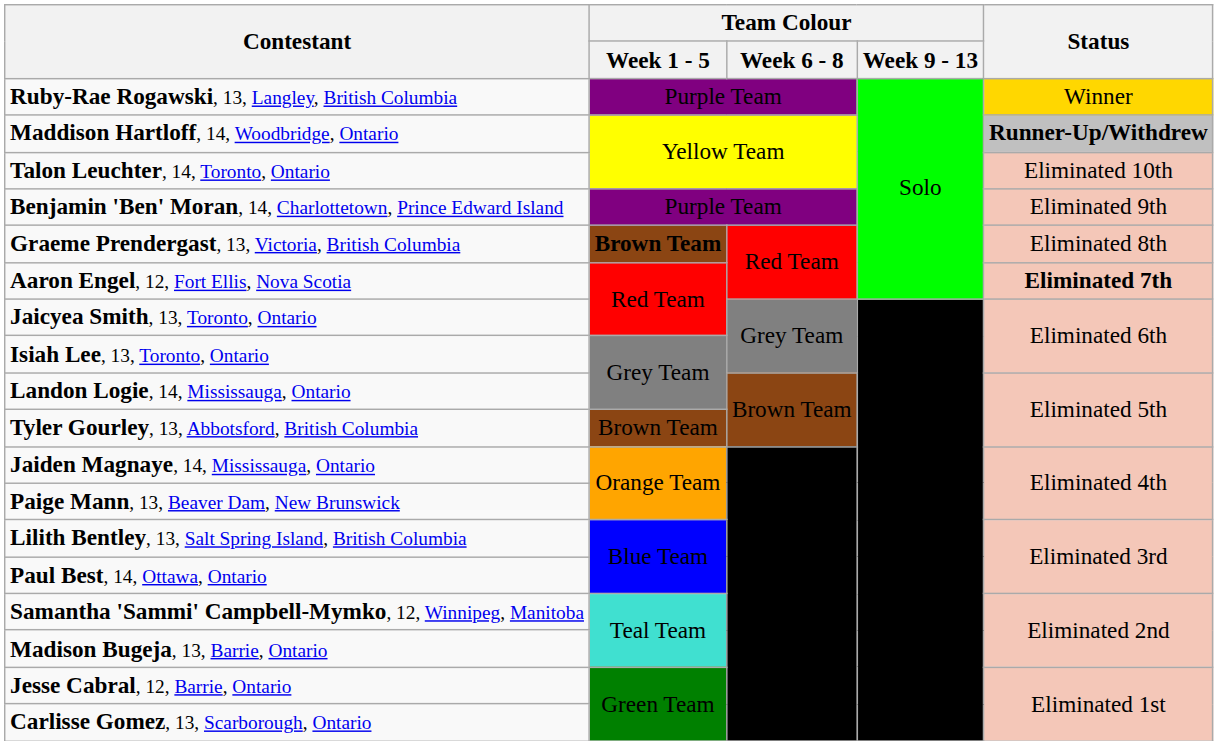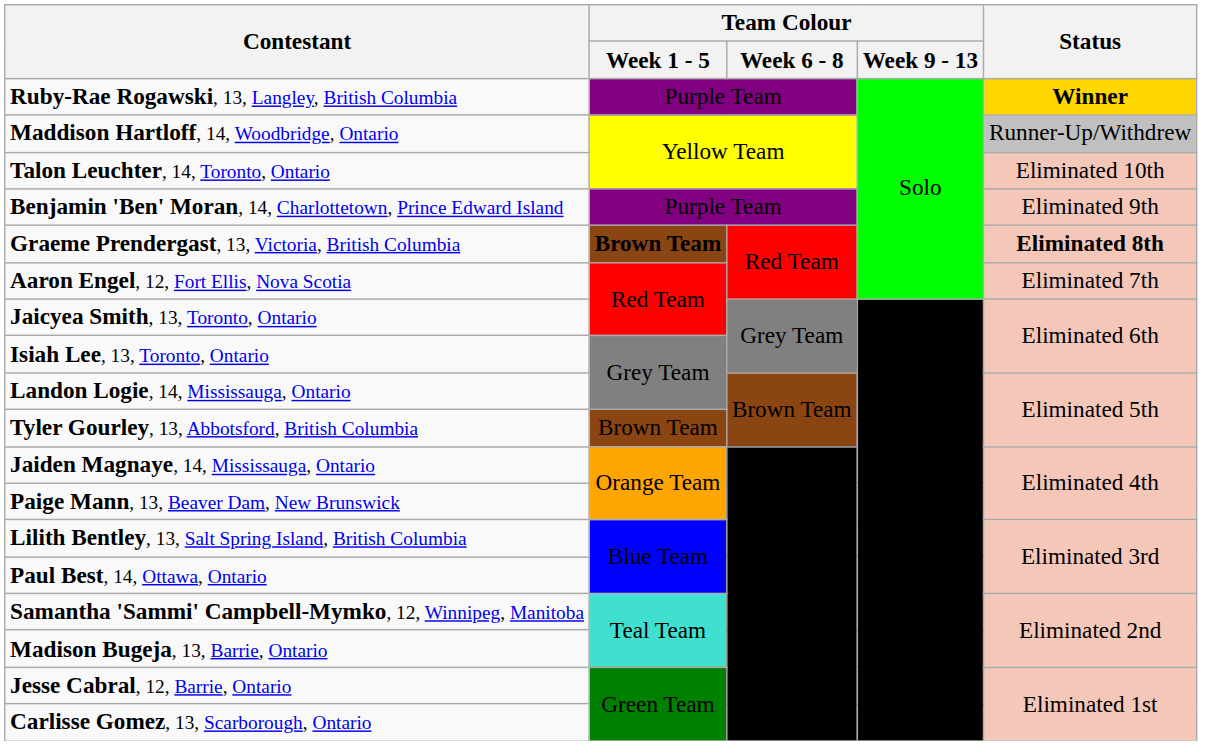(1098, 96) normal -> (1090, 96) bold
(1098, 133) bold -> (1090, 133) normal
(1098, 243) normal -> (1090, 243) bold
(1098, 280) bold -> (1090, 280) normal
